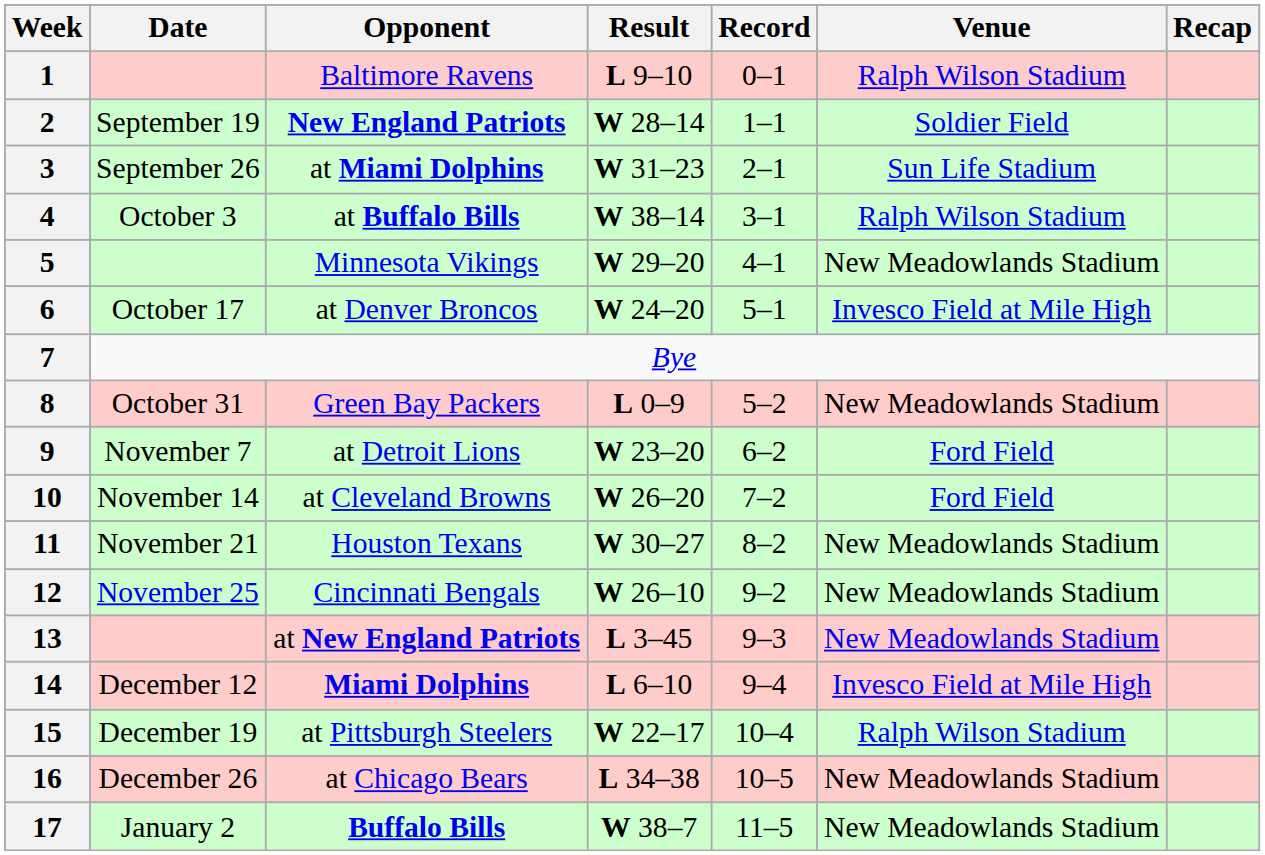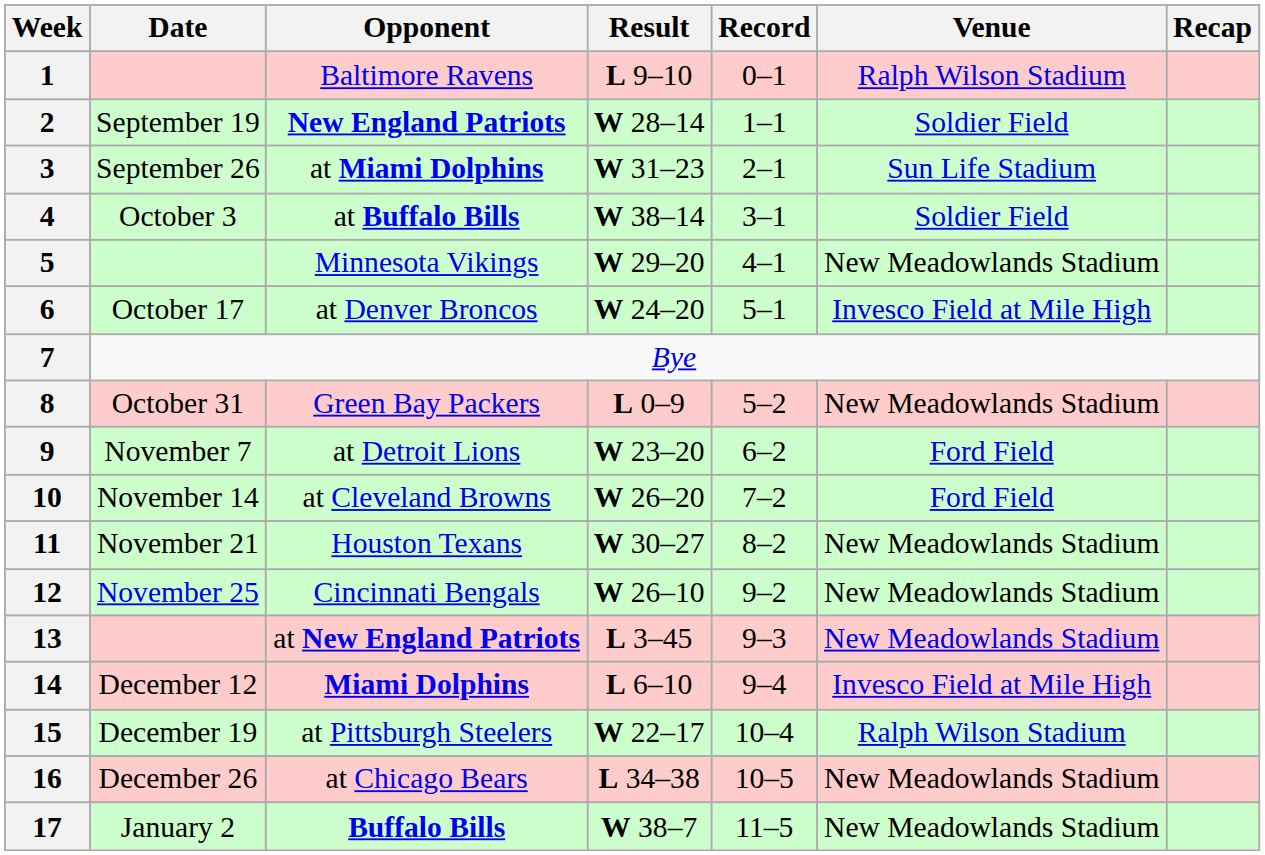(992, 215) Ralph Wilson Stadium -> (992, 215) Soldier Field
